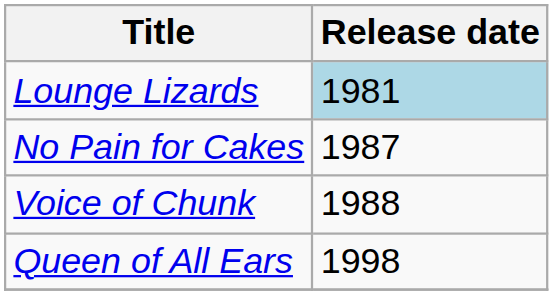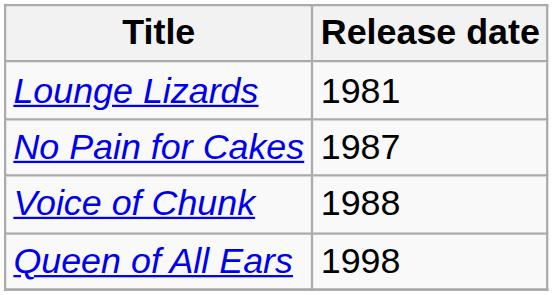(361, 89) lightblue background -> (361, 89) no background
